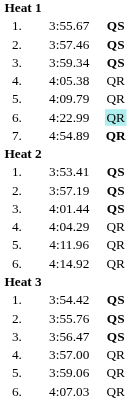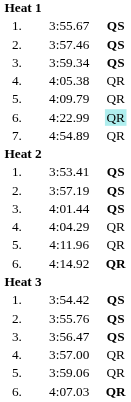(116, 135) bold -> (116, 135) normal
(116, 263) normal -> (116, 263) bold
(116, 391) normal -> (116, 391) bold
